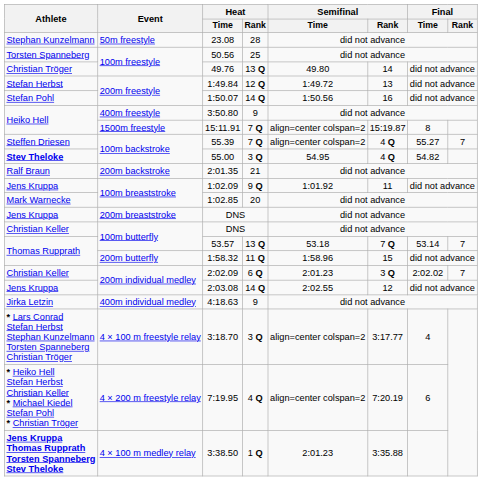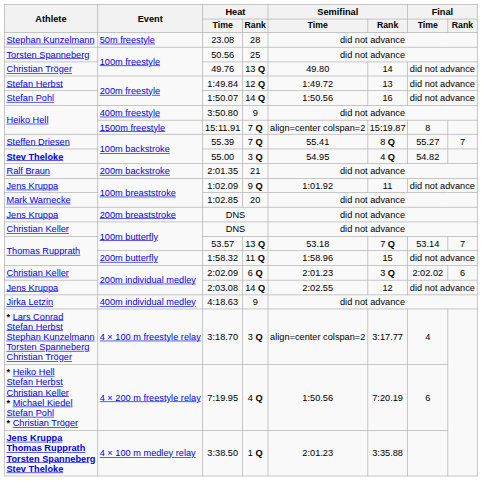(318, 142) align=center colspan=2 -> (318, 142) 55.41
(388, 142) 4 Q -> (388, 142) 8 Q
(462, 273) 7 -> (462, 273) 6
(318, 398) align=center colspan=2 -> (318, 398) 1:50.56
